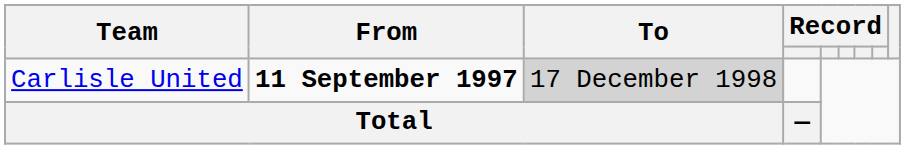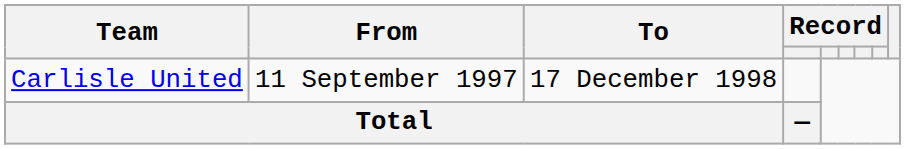(386, 80) bold -> (386, 80) normal
(654, 80) lightgrey background -> (654, 80) no background
